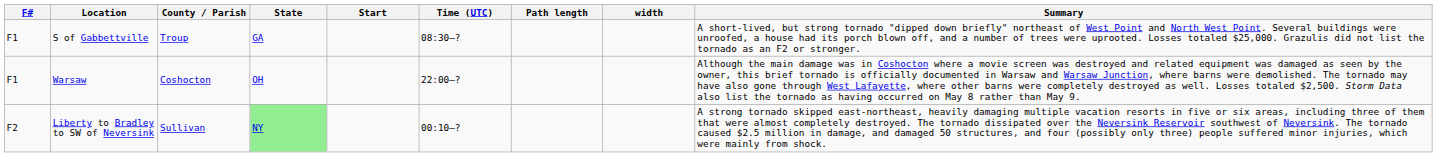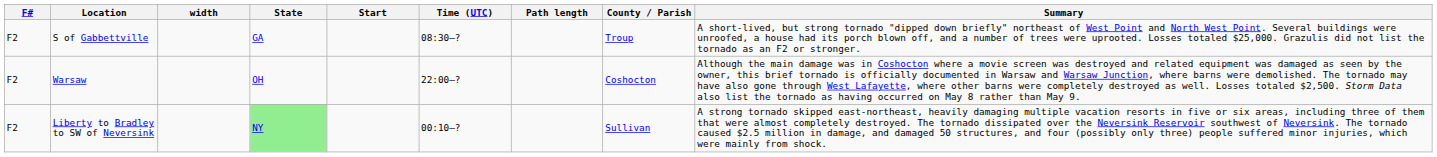columns swapped: (204, 12) <-> (649, 12)
(12, 38) F1 -> (12, 38) F2
(12, 80) F1 -> (12, 80) F2
